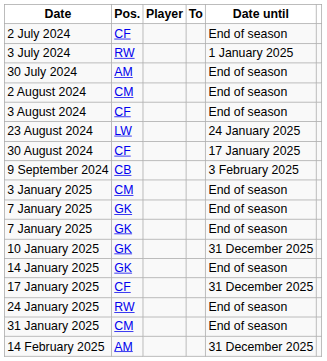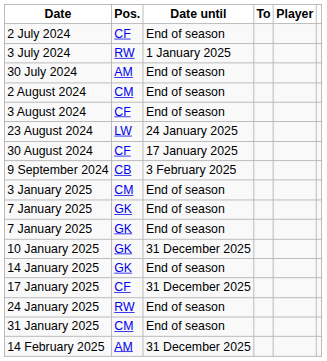columns swapped: (164, 14) <-> (261, 14)
